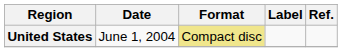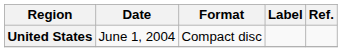(222, 36) khaki background -> (222, 36) no background
